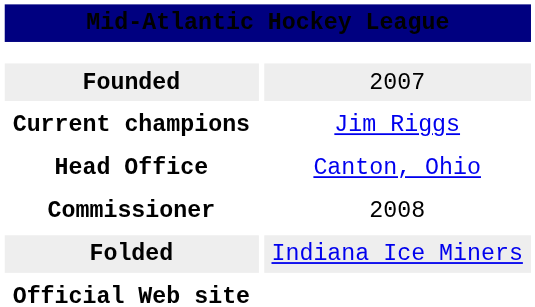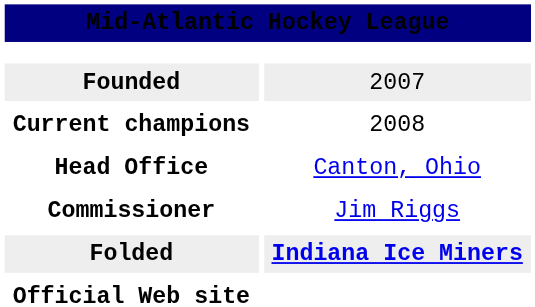(397, 125) Jim Riggs -> (397, 125) 2008
(397, 211) 2008 -> (397, 211) Jim Riggs
(397, 254) normal -> (397, 254) bold
